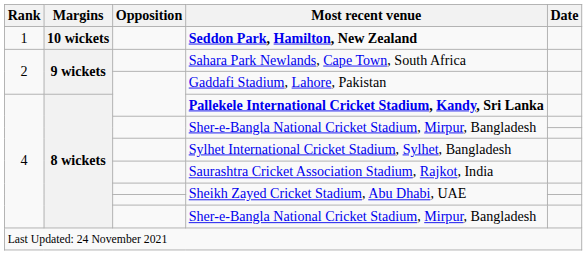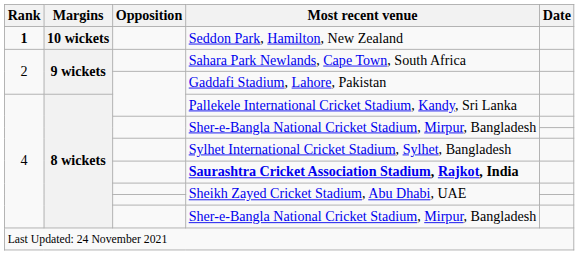(24, 37) normal -> (24, 37) bold
(303, 37) bold -> (296, 37) normal
(366, 104) bold -> (353, 104) normal
(341, 171) normal -> (354, 171) bold
